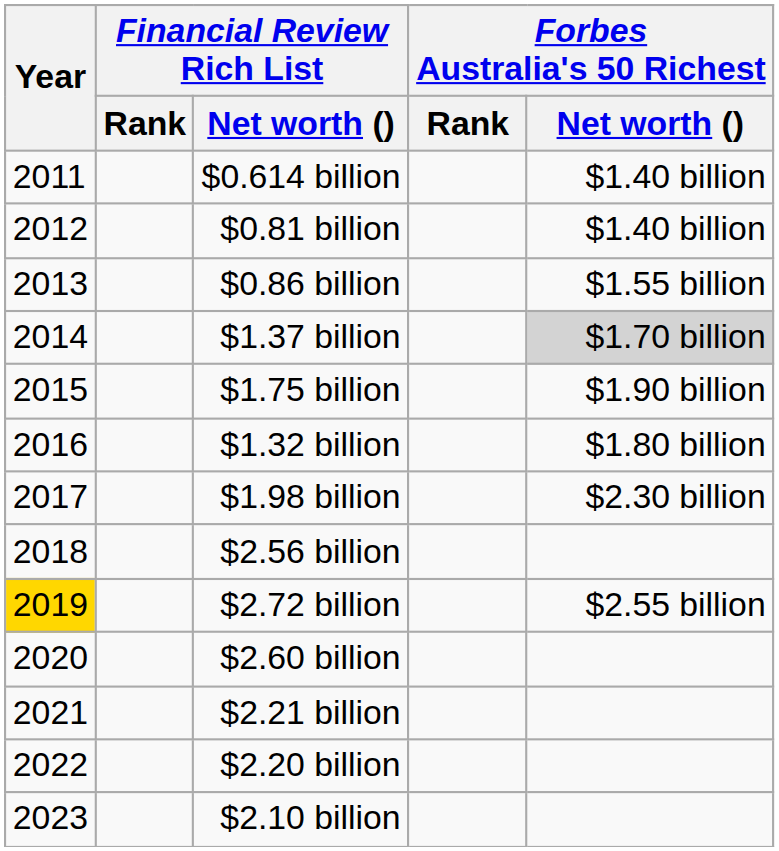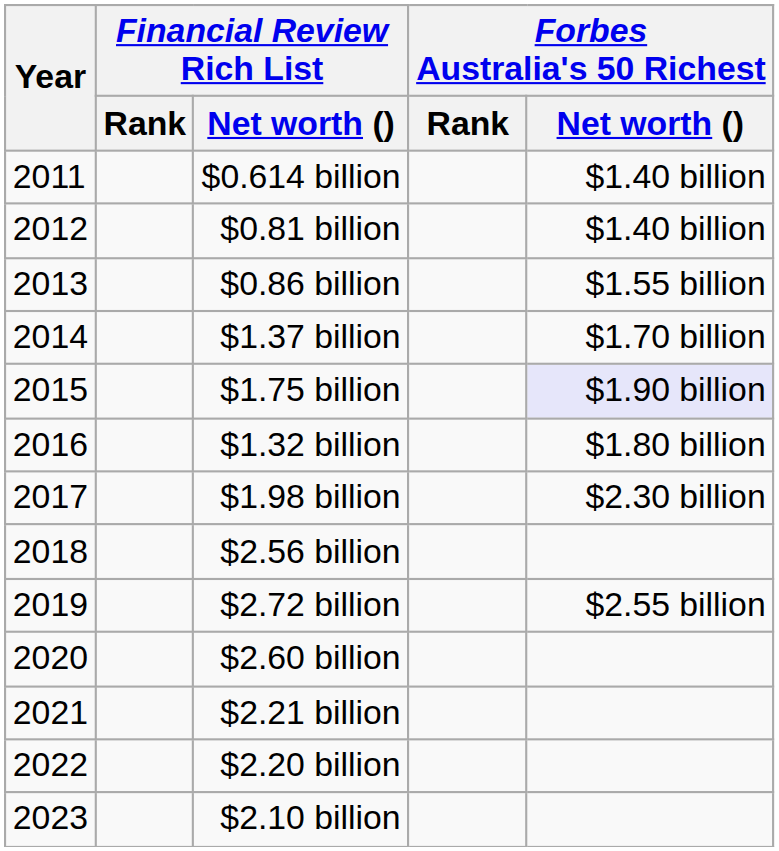(676, 336) lightgrey background -> (676, 336) no background
(676, 390) no background -> (676, 390) lavender background
(50, 604) gold background -> (50, 604) no background
